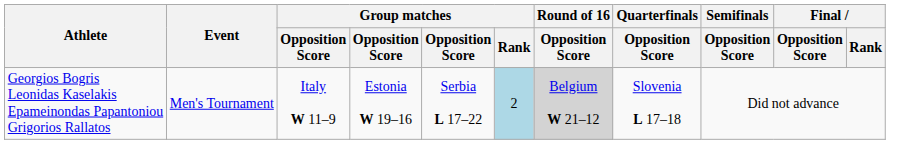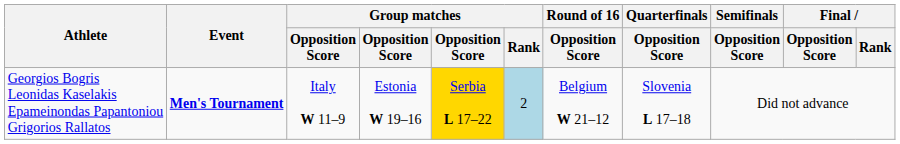(222, 103) normal -> (227, 103) bold
(458, 103) no background -> (468, 103) gold background
(573, 103) lightgrey background -> (583, 103) no background
